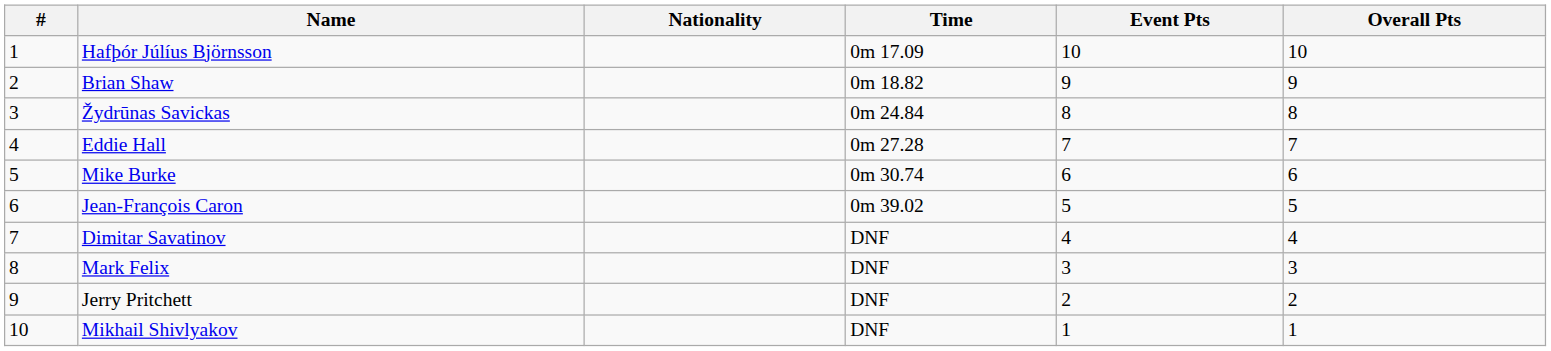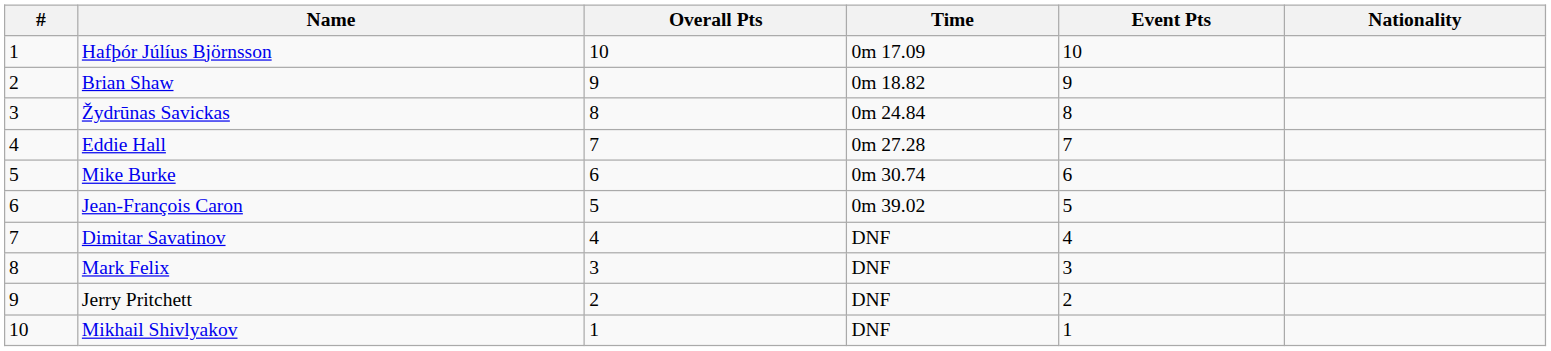columns swapped: (715, 20) <-> (1414, 20)
